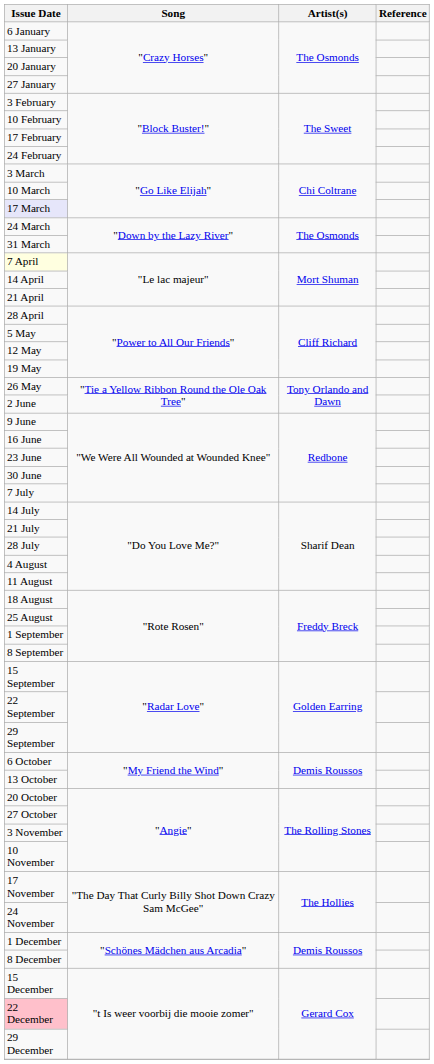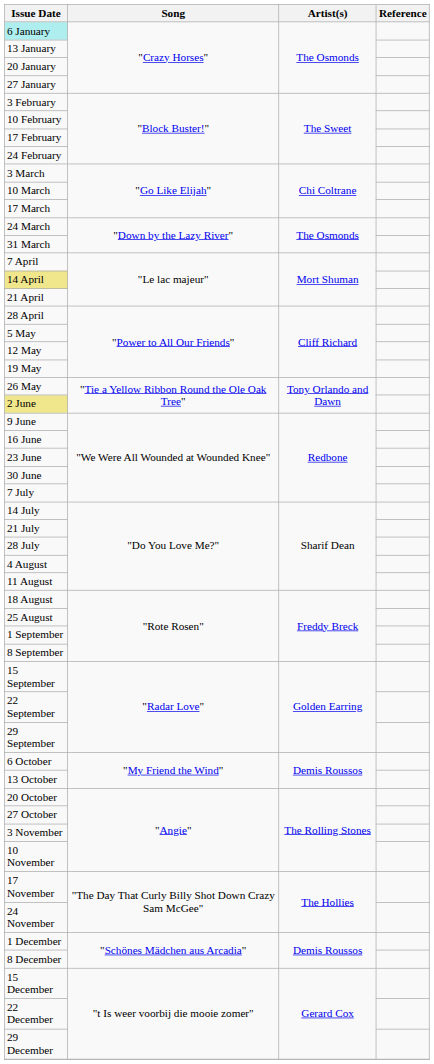(29, 31) no background -> (29, 31) paleturquoise background
(29, 208) lavender background -> (29, 208) no background
(23, 262) lightyellow background -> (23, 262) no background
(25, 279) no background -> (25, 279) khaki background
(21, 404) no background -> (21, 404) khaki background
(30, 1013) pink background -> (30, 1013) no background
